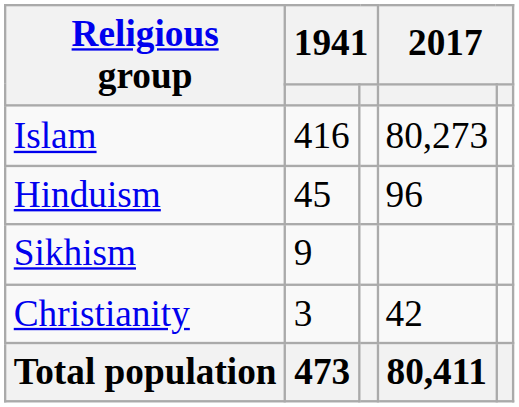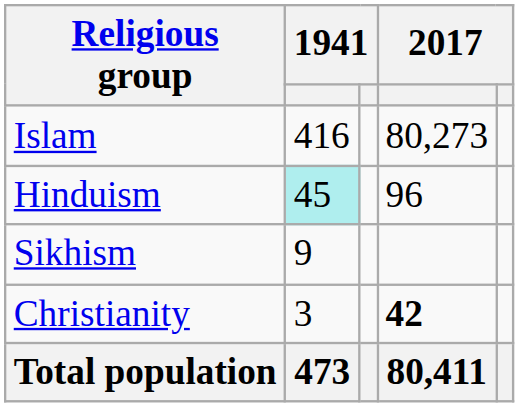(312, 194) no background -> (312, 194) paleturquoise background
(404, 312) normal -> (404, 312) bold
